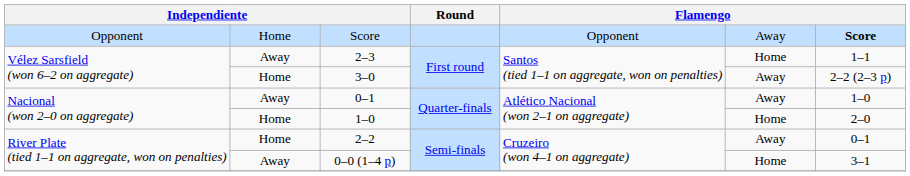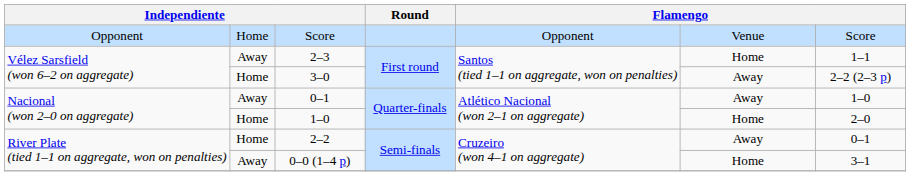(770, 35) Away -> (748, 35) Venue
(861, 35) bold -> (861, 35) normal
